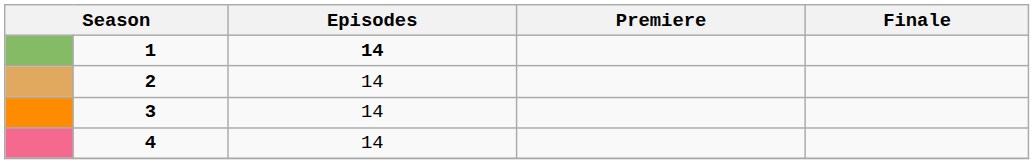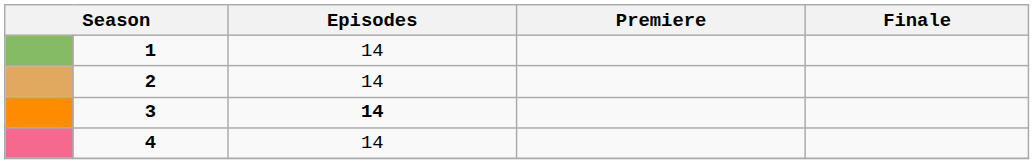(372, 51) bold -> (372, 51) normal
(372, 112) normal -> (372, 112) bold
